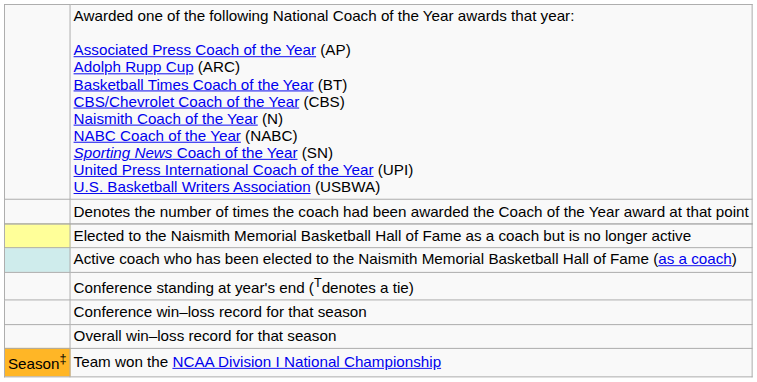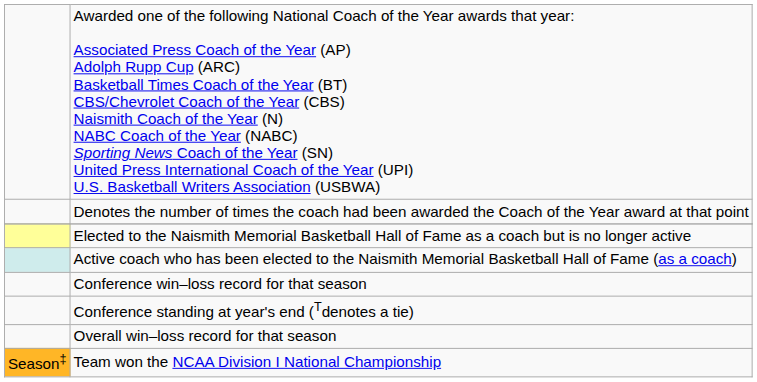rows swapped: (220, 312) <-> (244, 286)
